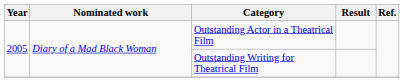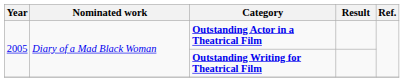(264, 35) normal -> (243, 35) bold
(244, 63) normal -> (247, 63) bold
